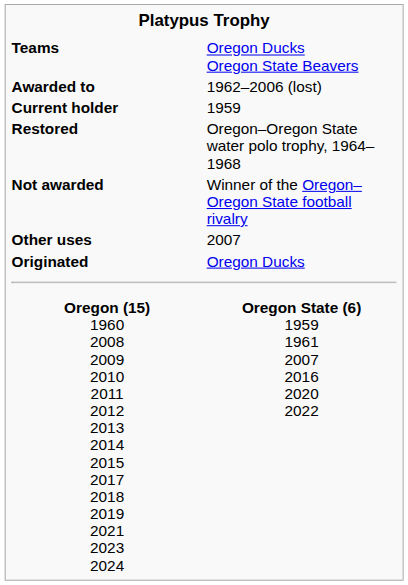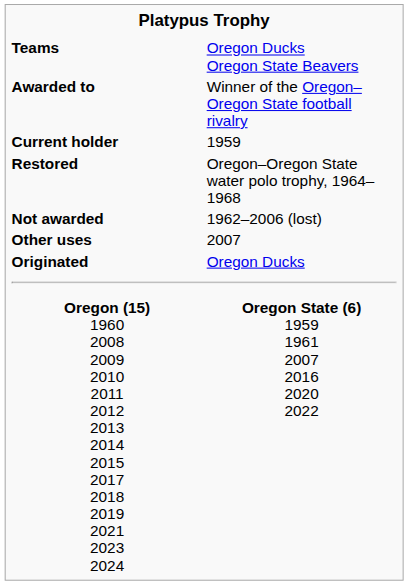(264, 86) 1962–2006 (lost) -> (284, 104) Winner of the Oregon–Oregon State football rivalry
(284, 201) Winner of the Oregon–Oregon State football rivalry -> (264, 219) 1962–2006 (lost)
